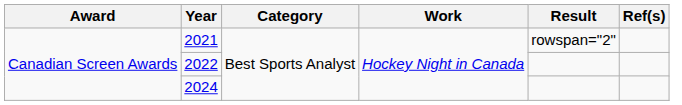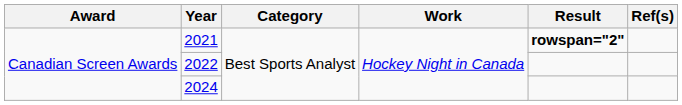(574, 40) normal -> (578, 40) bold
